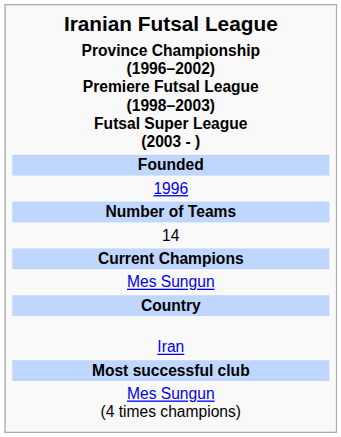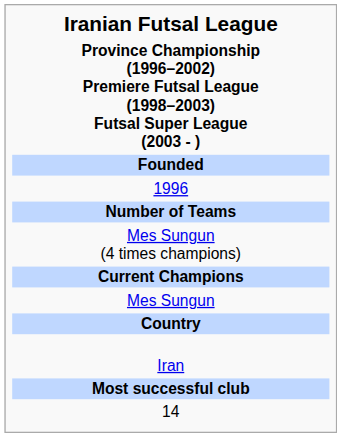(171, 236) 14 -> (171, 245) Mes Sungun (4 times champions)
(171, 403) Mes Sungun (4 times champions) -> (171, 412) 14
